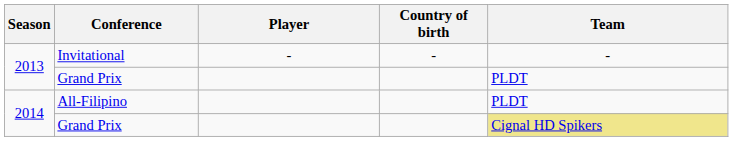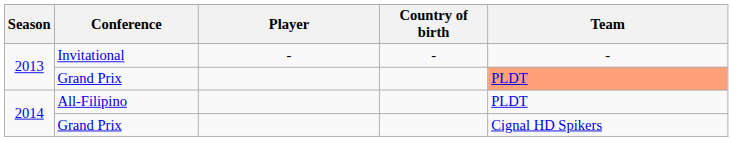(509, 78) no background -> (509, 78) lightsalmon background
(547, 124) khaki background -> (547, 124) no background
